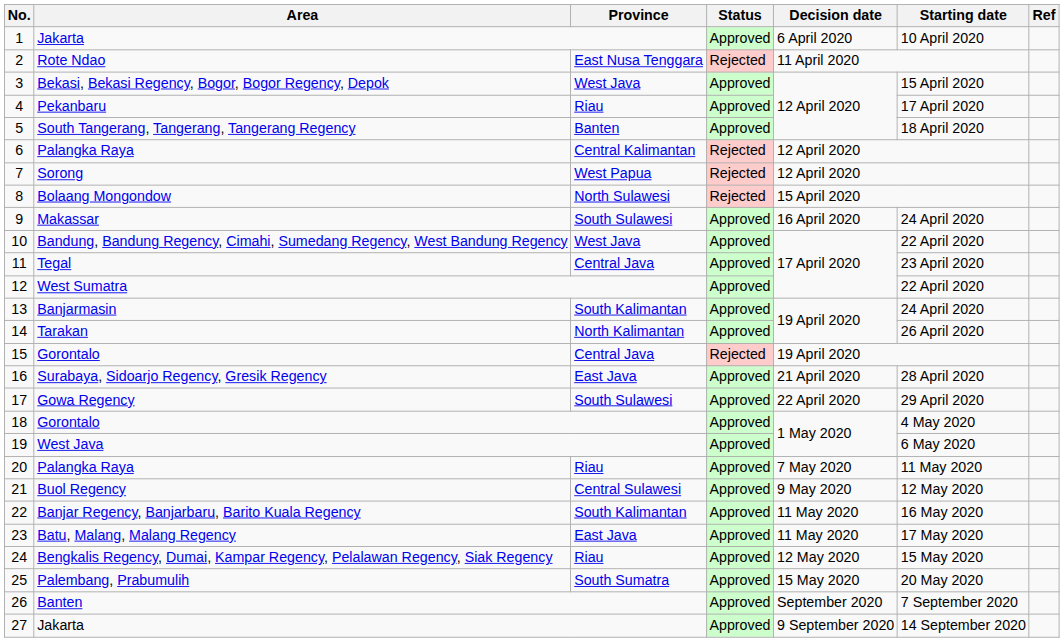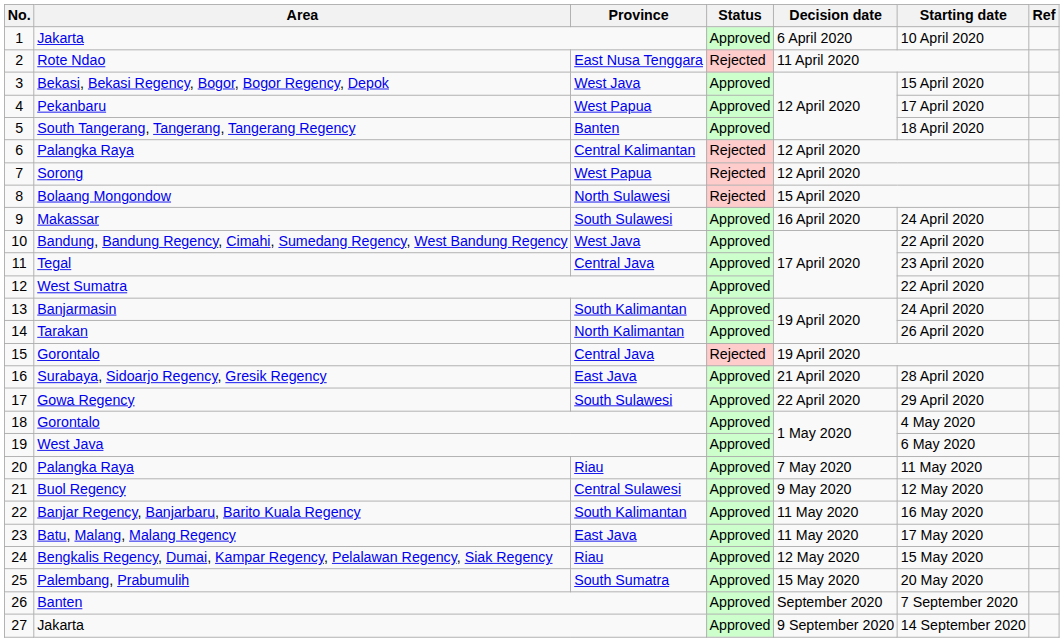(589, 106) Riau -> (613, 106) West Papua
